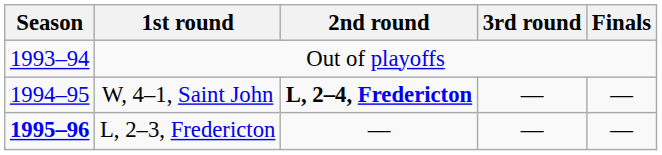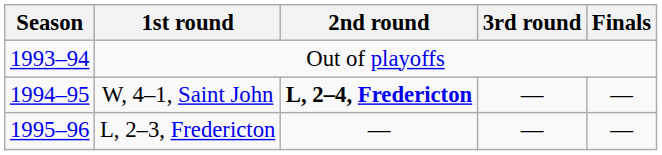(50, 130) bold -> (50, 130) normal
